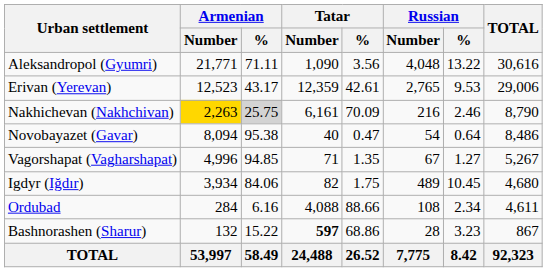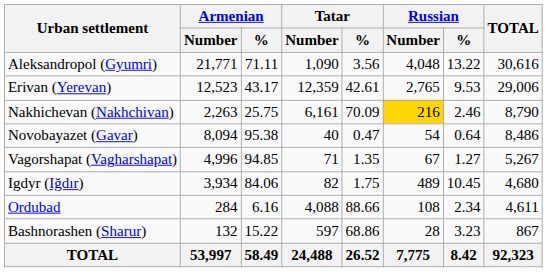(221, 111) gold background -> (221, 111) no background
(261, 111) lightgrey background -> (261, 111) no background
(429, 111) no background -> (429, 111) gold background
(327, 231) bold -> (327, 231) normal
